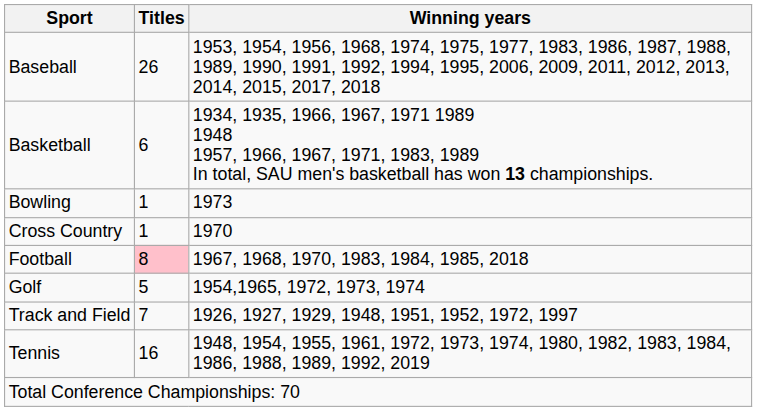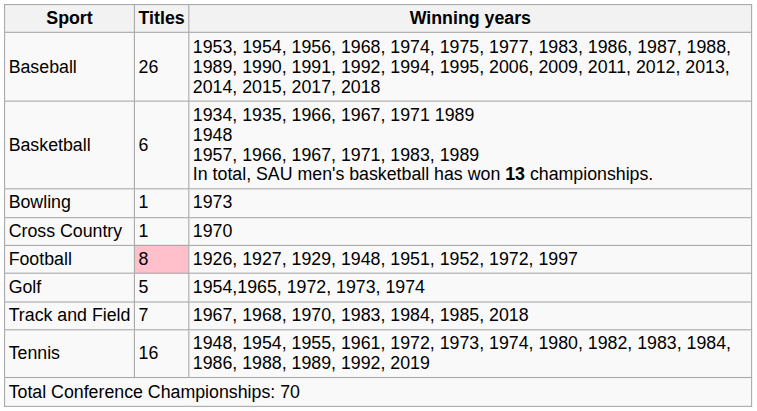(361, 259) 1967, 1968, 1970, 1983, 1984, 1985, 2018 -> (385, 259) 1926, 1927, 1929, 1948, 1951, 1952, 1972, 1997
(385, 315) 1926, 1927, 1929, 1948, 1951, 1952, 1972, 1997 -> (361, 315) 1967, 1968, 1970, 1983, 1984, 1985, 2018
